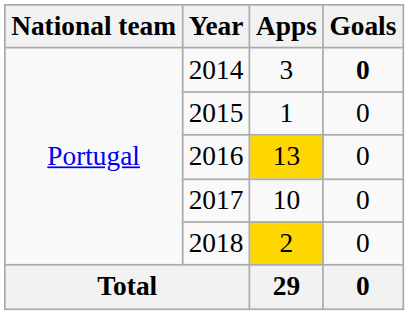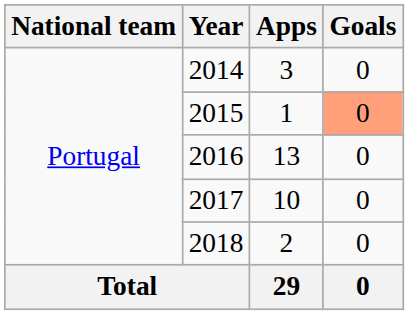(363, 69) bold -> (363, 69) normal
(363, 112) no background -> (363, 112) lightsalmon background
(286, 156) gold background -> (286, 156) no background
(286, 243) gold background -> (286, 243) no background
